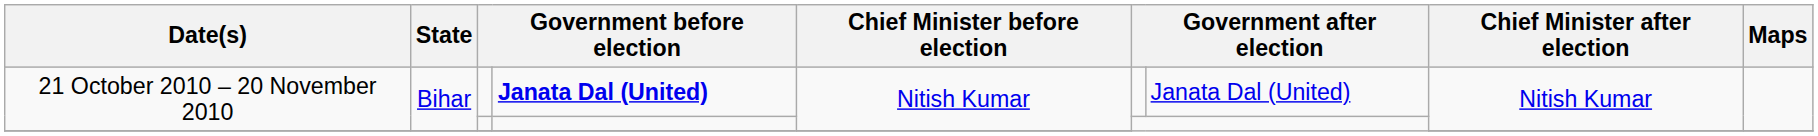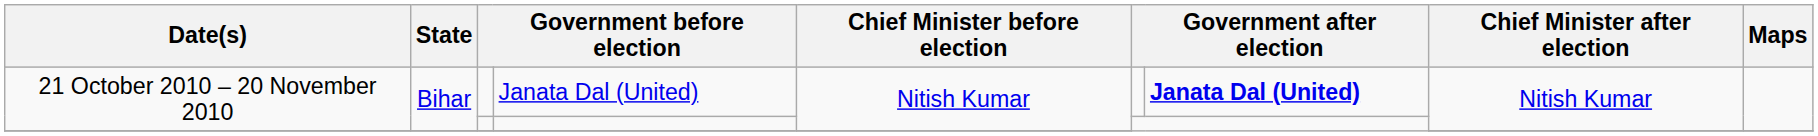(603, 91) bold -> (599, 91) normal
(1251, 91) normal -> (1255, 91) bold
